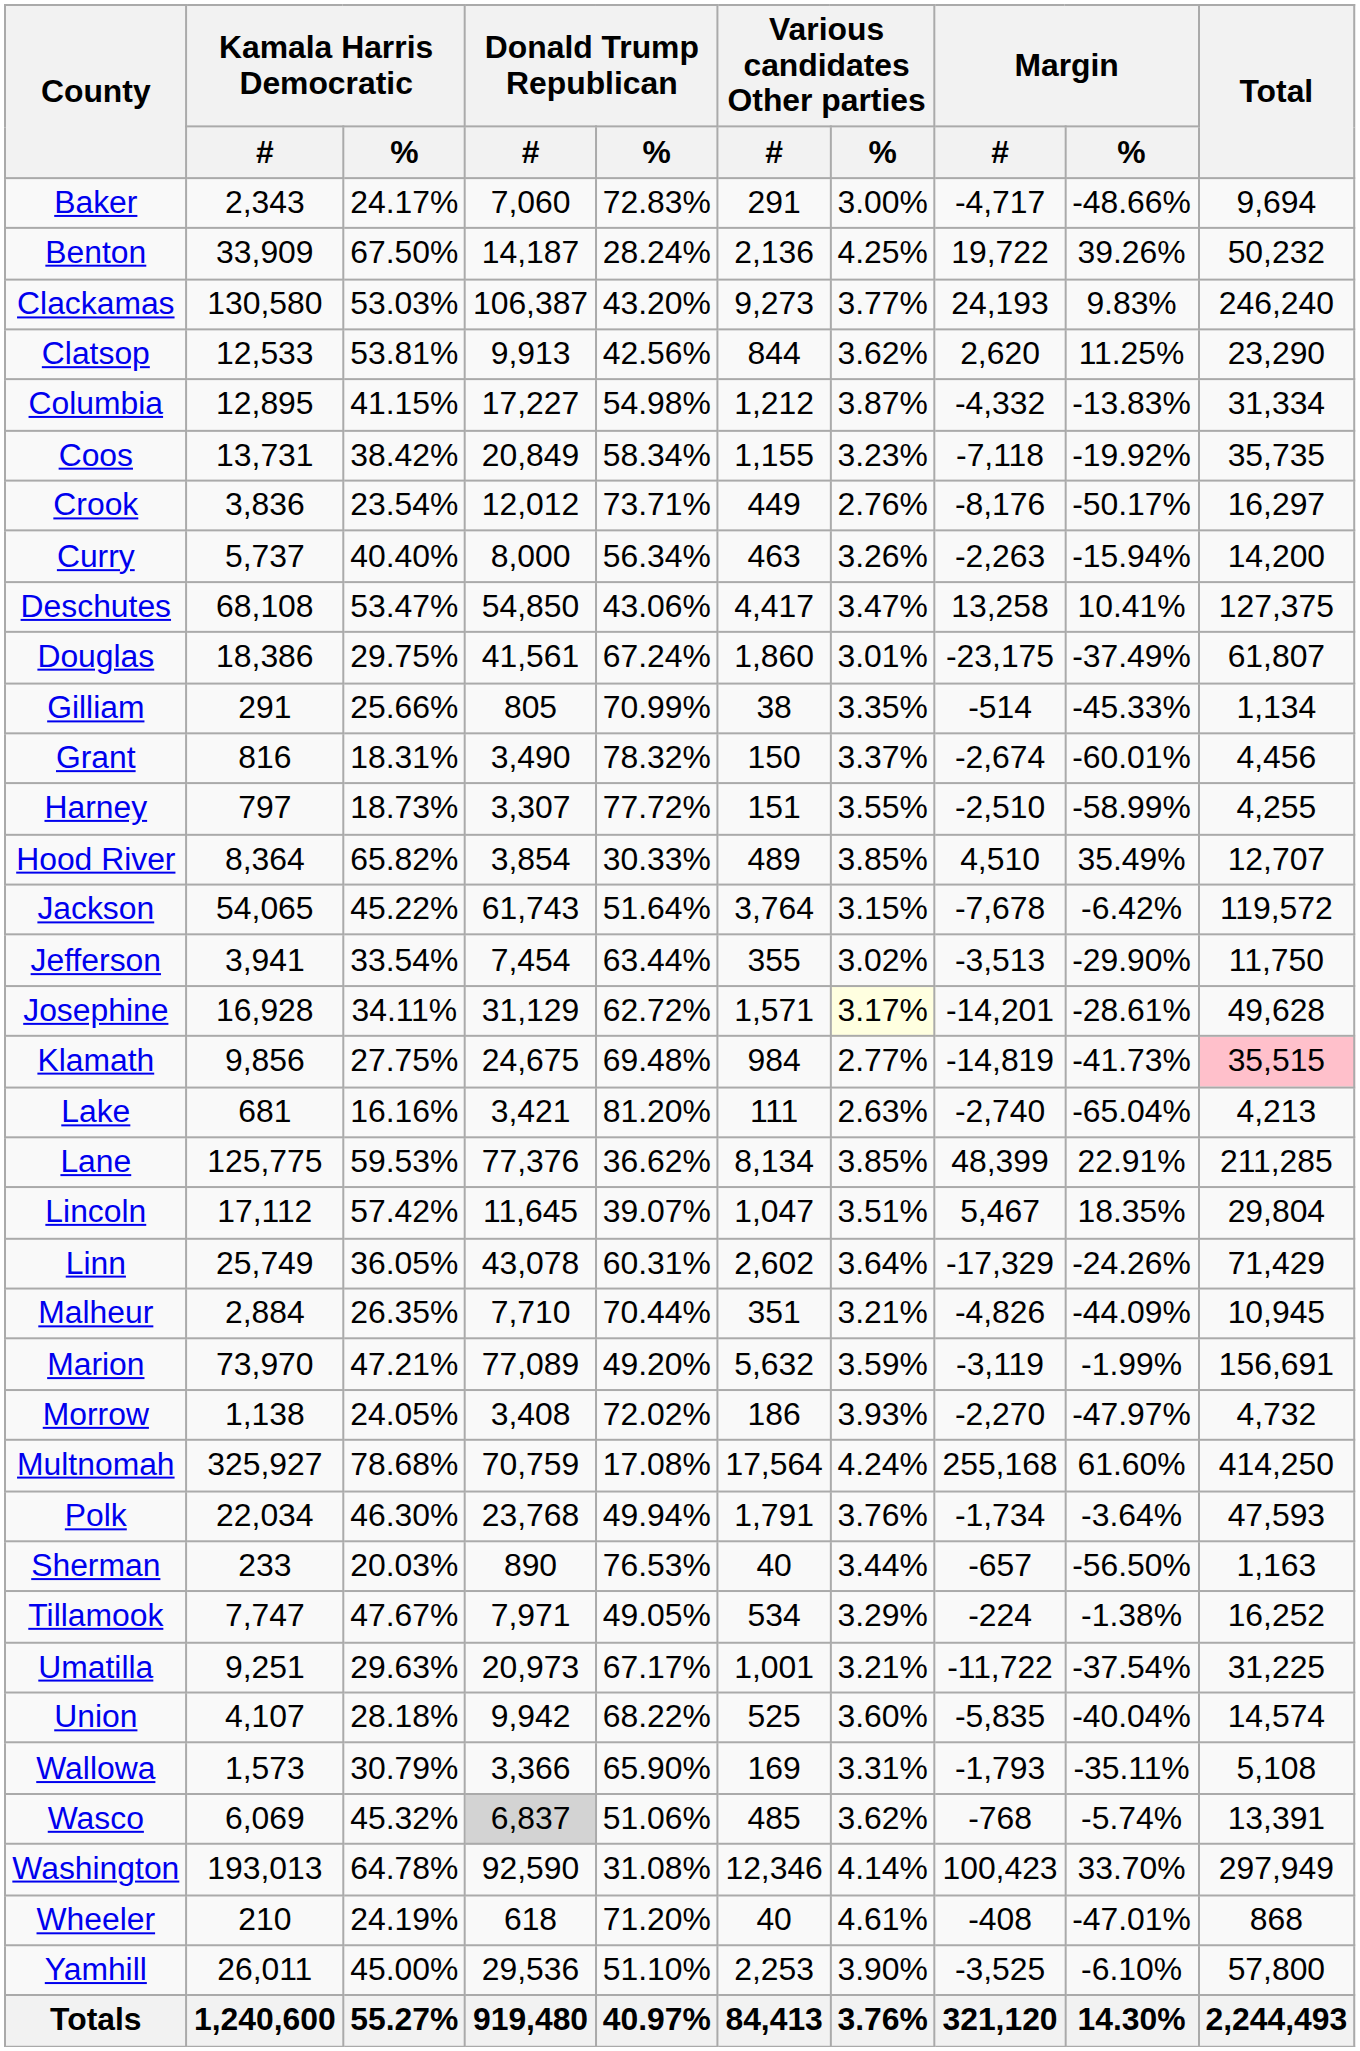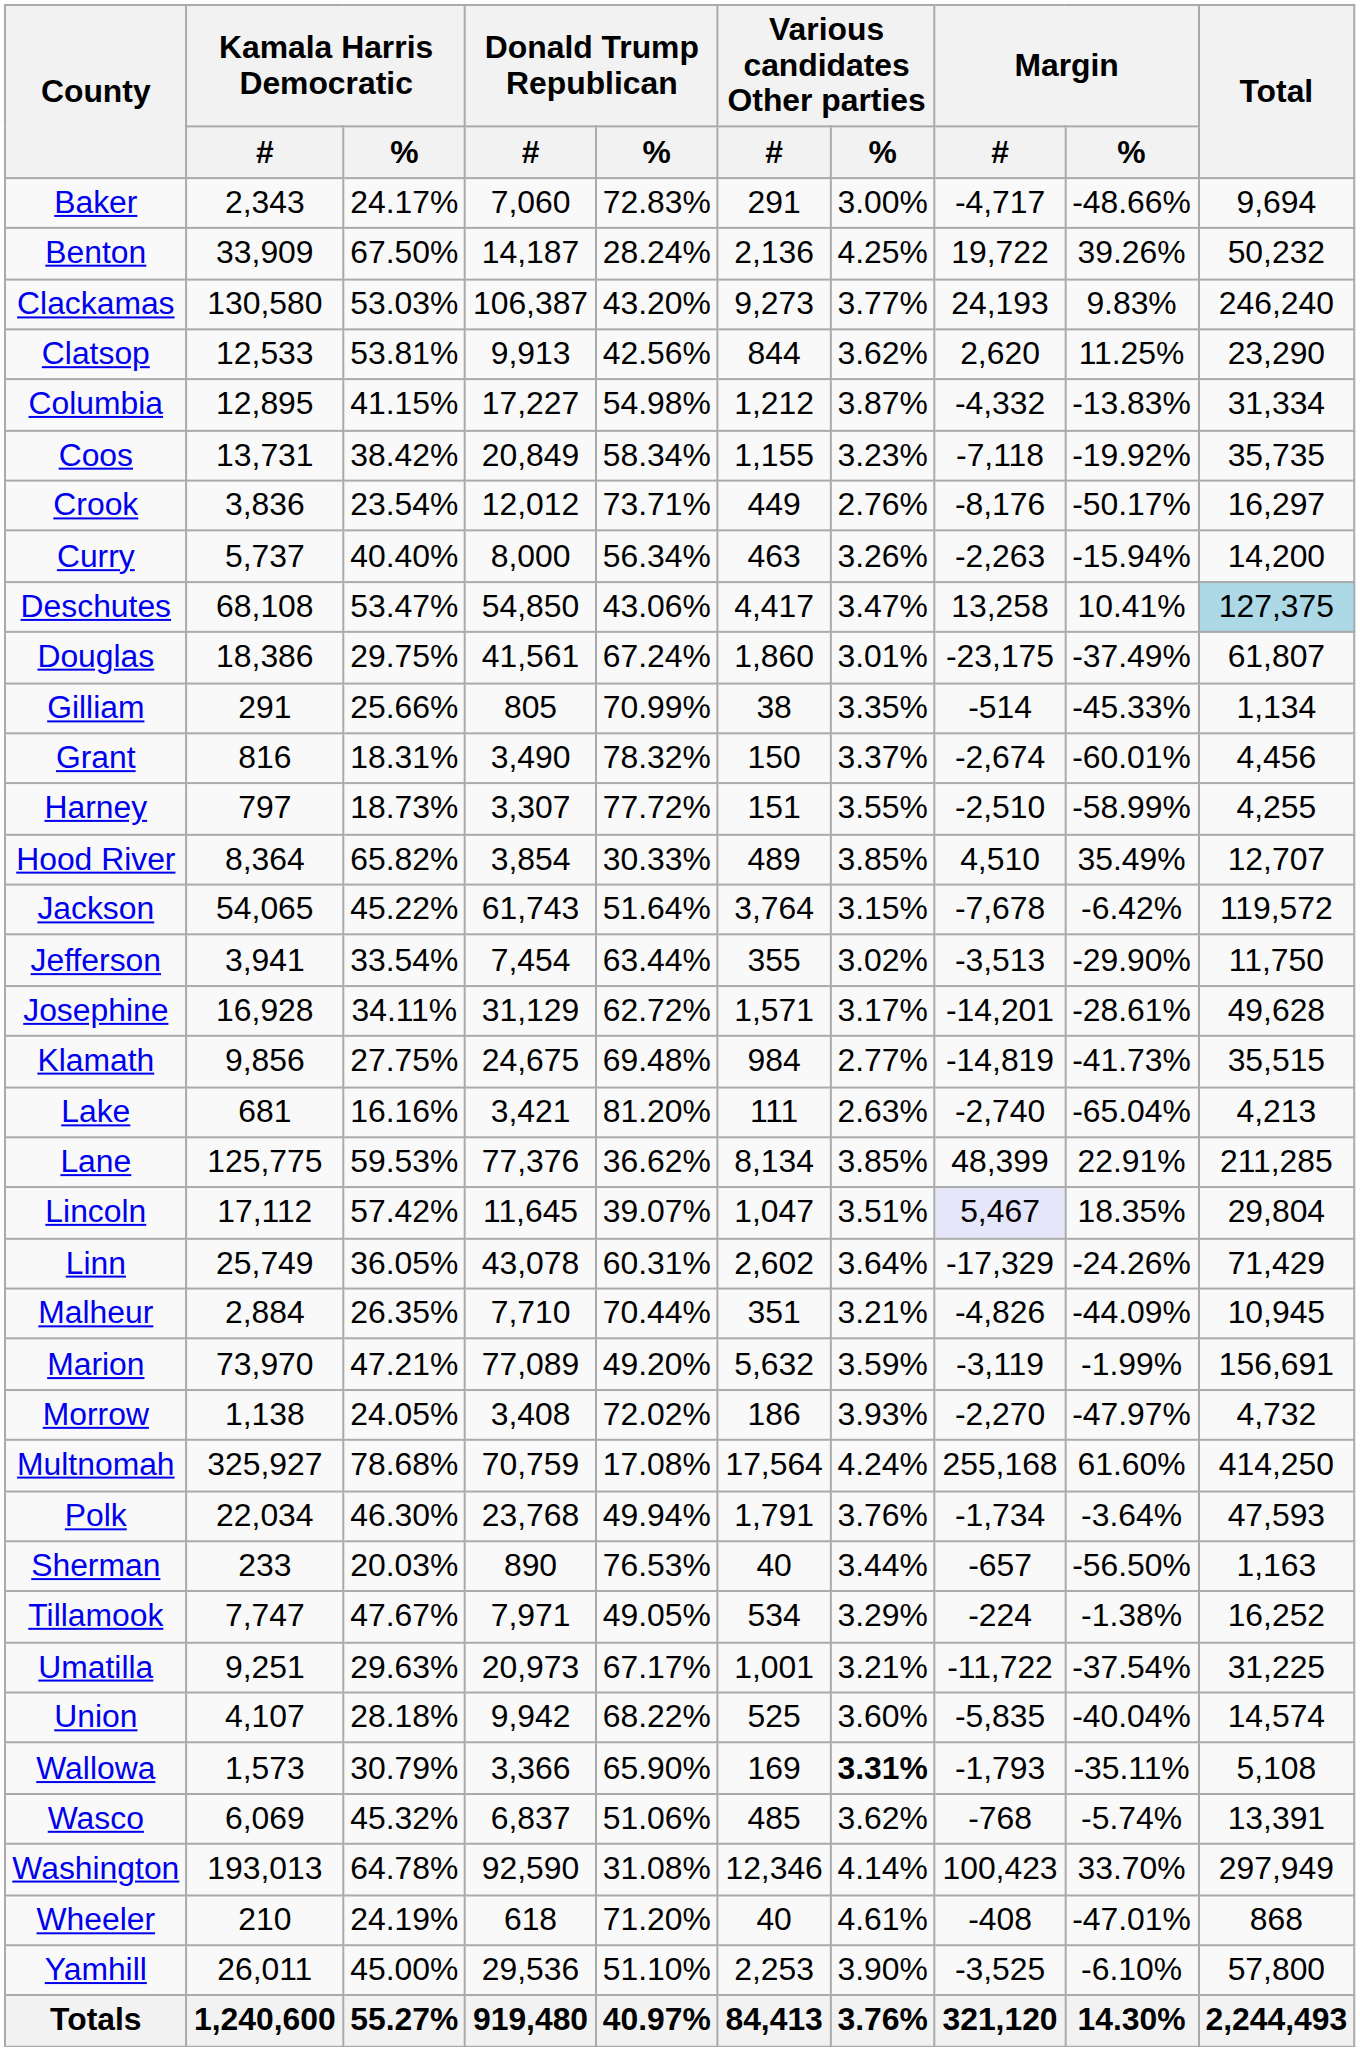(1276, 606) no background -> (1276, 606) lightblue background
(883, 1010) lightyellow background -> (883, 1010) no background
(1276, 1060) pink background -> (1276, 1060) no background
(1000, 1212) no background -> (1000, 1212) lavender background
(883, 1767) normal -> (883, 1767) bold
(531, 1818) lightgrey background -> (531, 1818) no background
